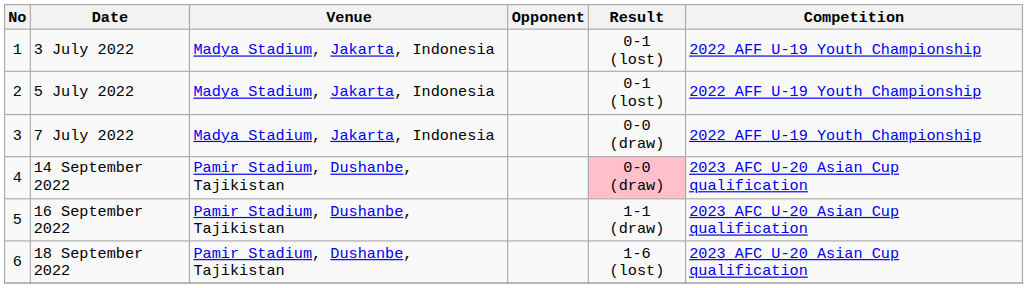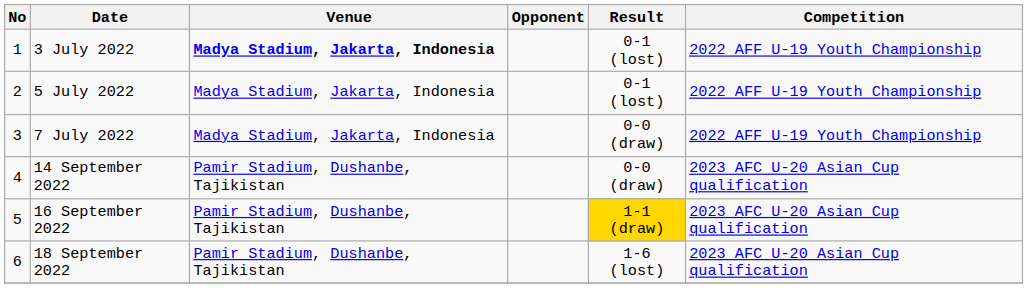(344, 51) normal -> (344, 51) bold
(637, 178) pink background -> (637, 178) no background
(637, 220) no background -> (637, 220) gold background
